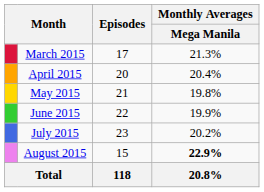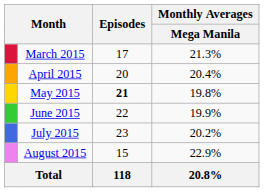(122, 93) normal -> (122, 93) bold
(205, 153) bold -> (205, 153) normal
